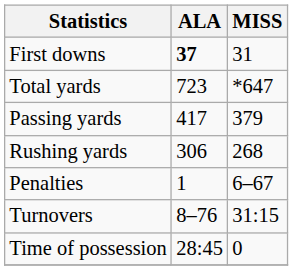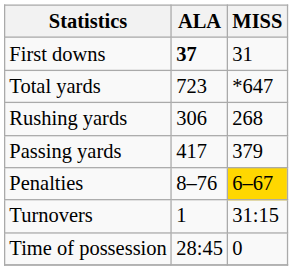rows swapped: (65, 118) <-> (68, 151)
(181, 183) 1 -> (197, 183) 8–76
(253, 183) no background -> (253, 183) gold background
(197, 216) 8–76 -> (181, 216) 1
